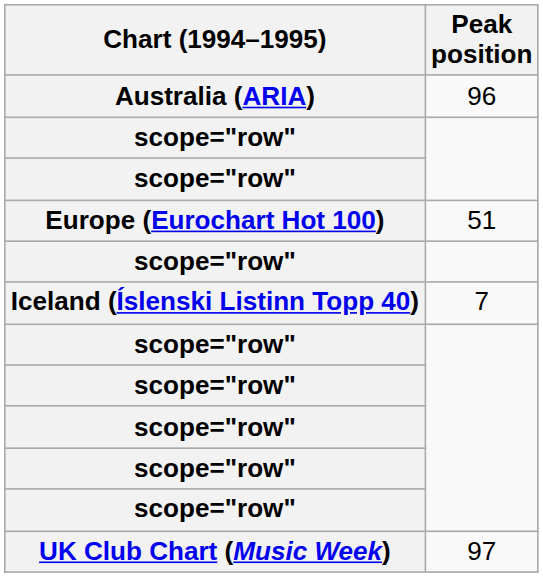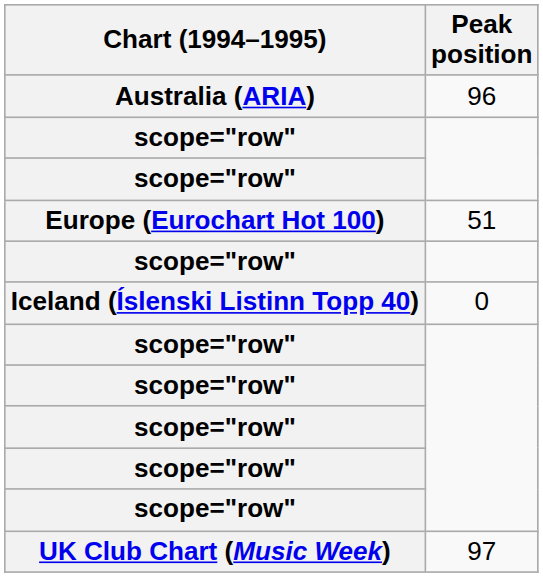(482, 302) 7 -> (482, 302) 0
